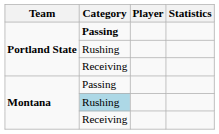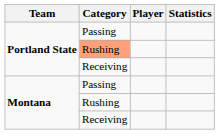(100, 31) bold -> (99, 31) normal
(101, 49) no background -> (101, 49) lightsalmon background
(101, 102) lightblue background -> (101, 102) no background
